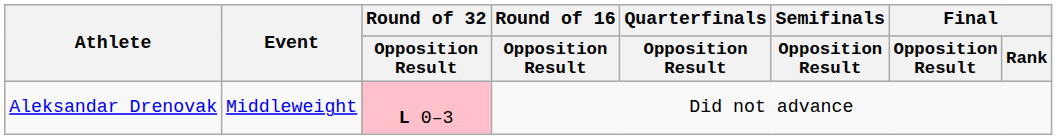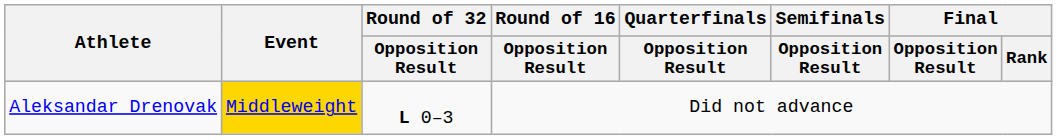(292, 107) no background -> (292, 107) gold background
(426, 118) pink background -> (426, 118) no background
